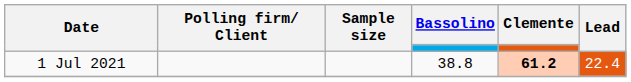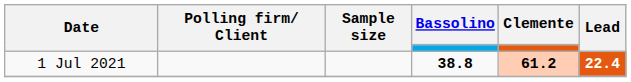(455, 63) normal -> (455, 63) bold
(602, 63) normal -> (602, 63) bold
